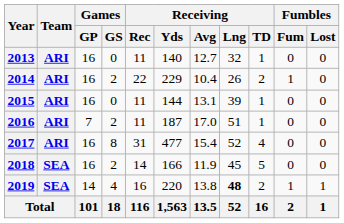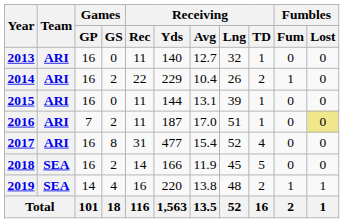(323, 121) no background -> (323, 121) khaki background
(234, 185) bold -> (234, 185) normal
